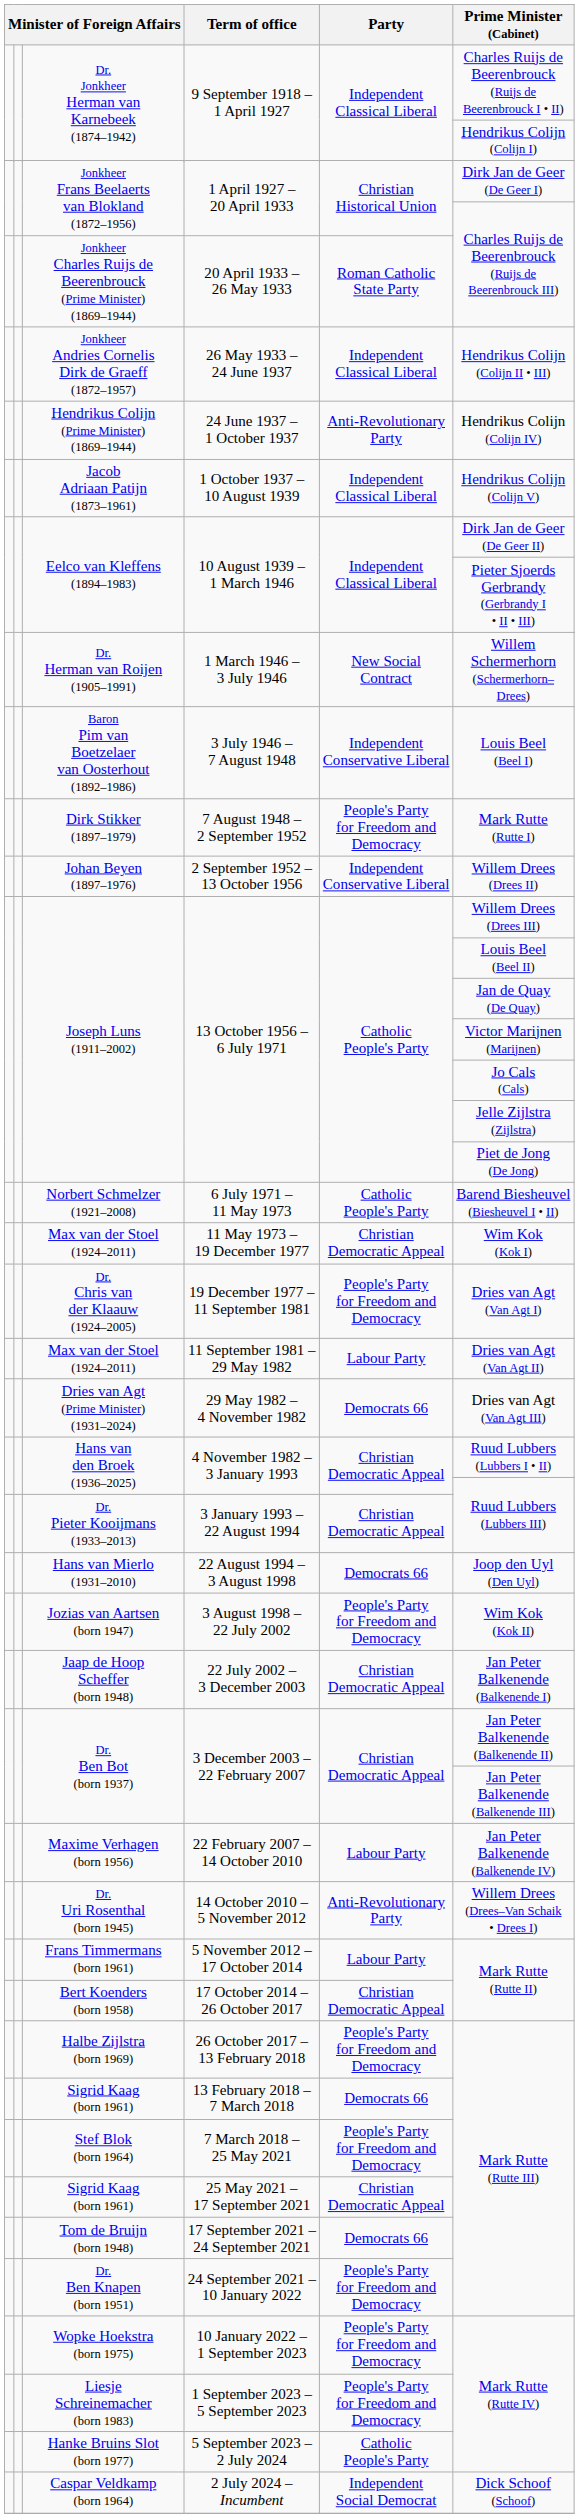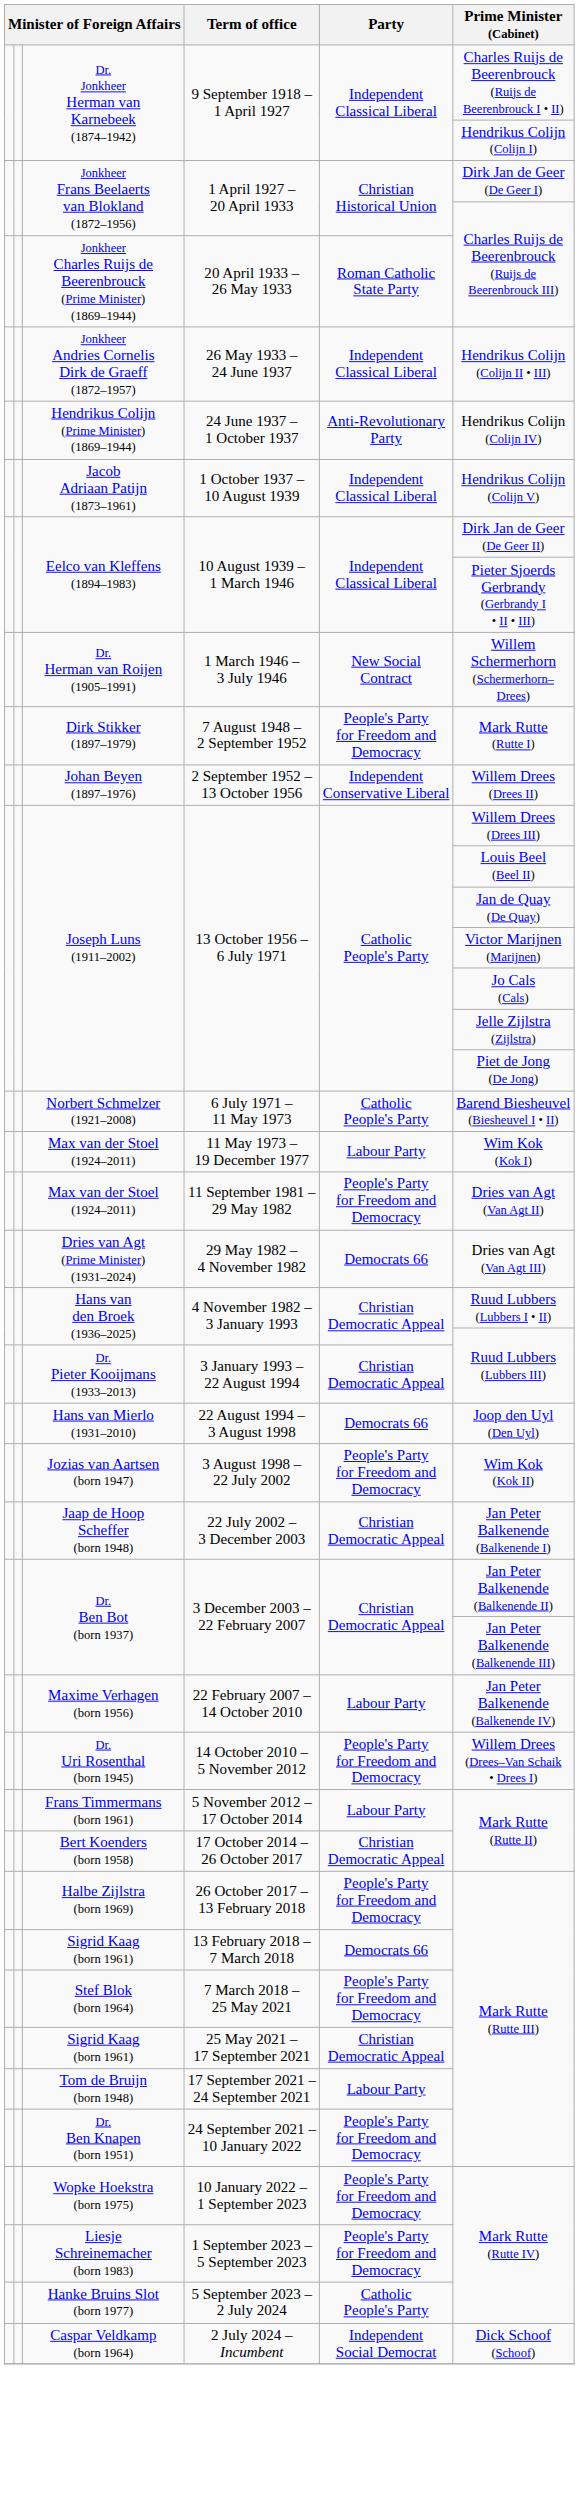- row: (103, 753)
(386, 1243) Christian Democratic Appeal -> (386, 1151) Labour Party
- row: (103, 1301)
(386, 1358) Labour Party -> (386, 1201) People's Party for Freedom and Democracy
(386, 1910) Anti-Revolutionary Party -> (386, 1761) People's Party for Freedom and Democracy
(386, 2237) Democrats 66 -> (386, 2088) Labour Party
